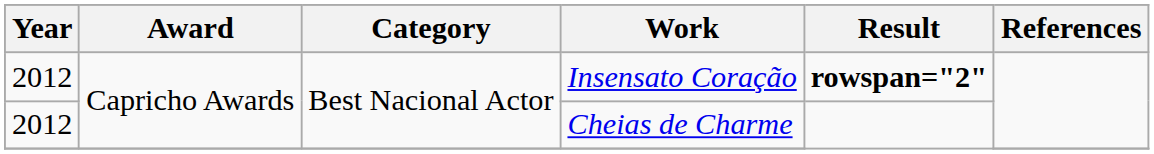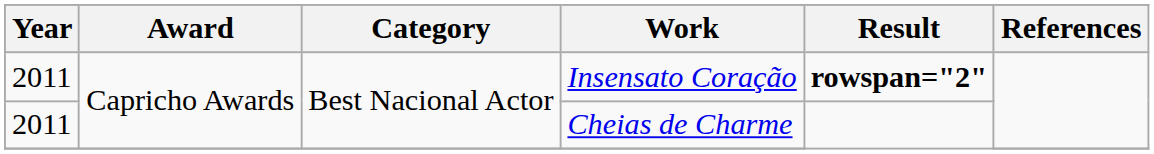(42, 76) 2012 -> (42, 76) 2011
(42, 124) 2012 -> (42, 124) 2011
